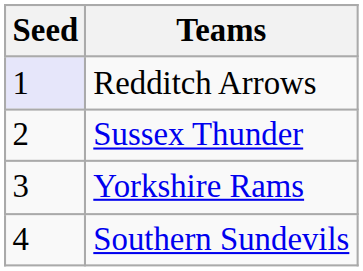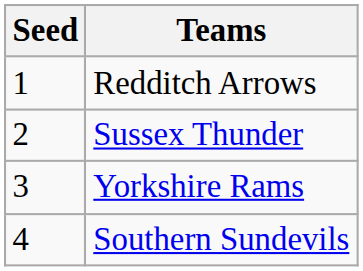(21, 82) lavender background -> (21, 82) no background
